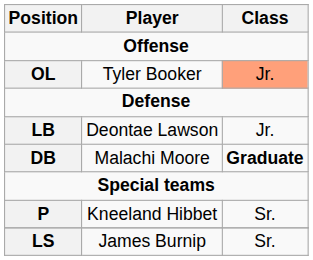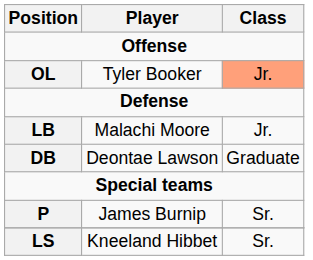(152, 130) Deontae Lawson -> (152, 130) Malachi Moore
(152, 158) Malachi Moore -> (152, 158) Deontae Lawson
(265, 158) bold -> (263, 158) normal
(152, 213) Kneeland Hibbet -> (152, 213) James Burnip
(152, 241) James Burnip -> (152, 241) Kneeland Hibbet
